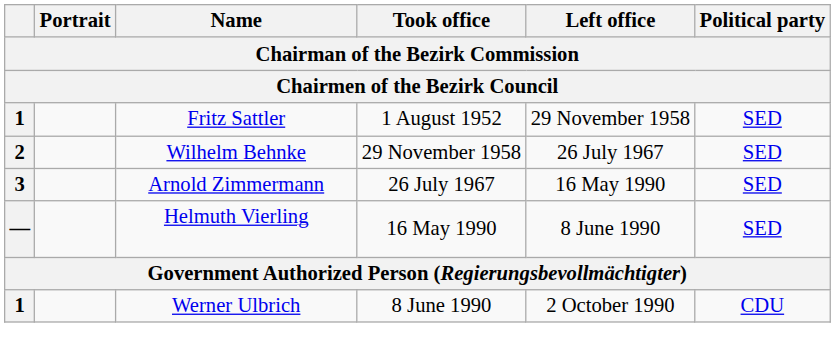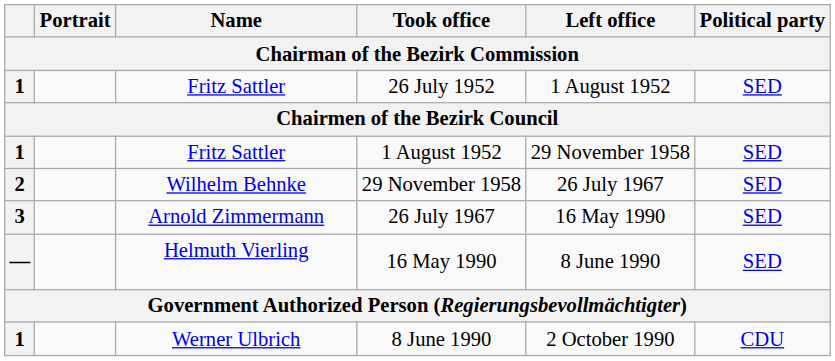+ row: (442, 86)
